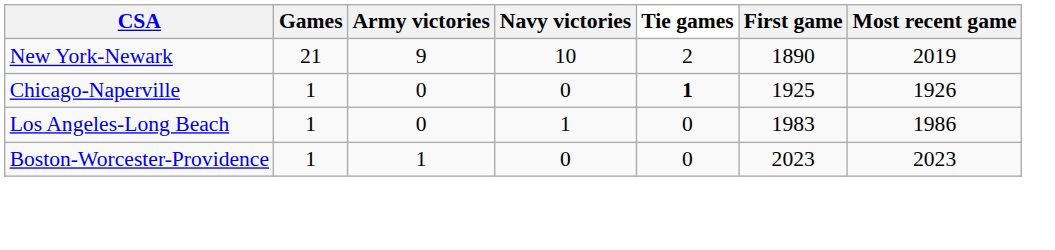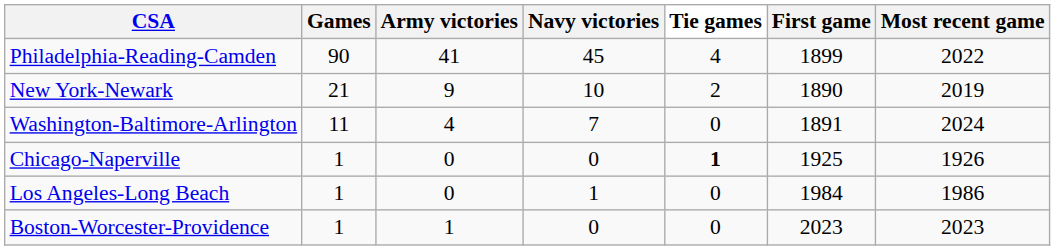+ row: (143, 55)
+ row: (153, 124)
(793, 124) 1983 -> (821, 192) 1984
